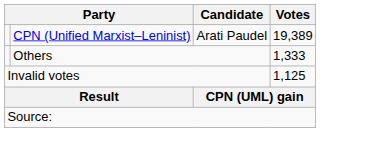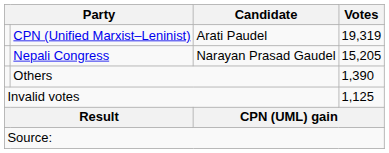(293, 35) 19,389 -> (361, 35) 19,319
+ row: (61, 55)
(289, 55) 1,333 -> (358, 76) 1,390
